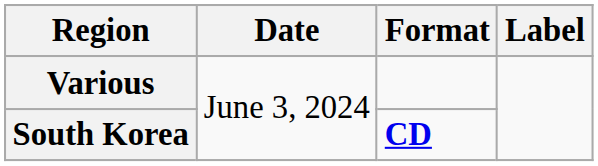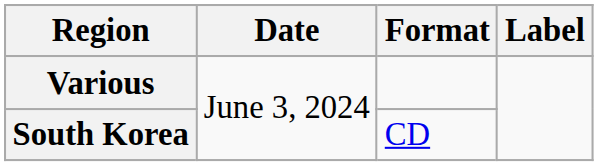(408, 133) bold -> (407, 133) normal
